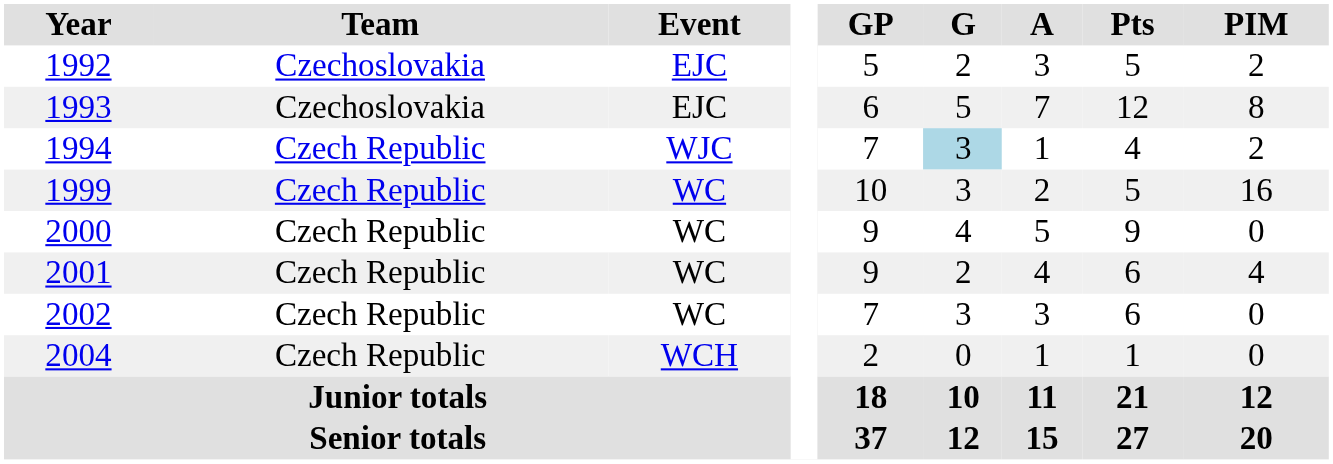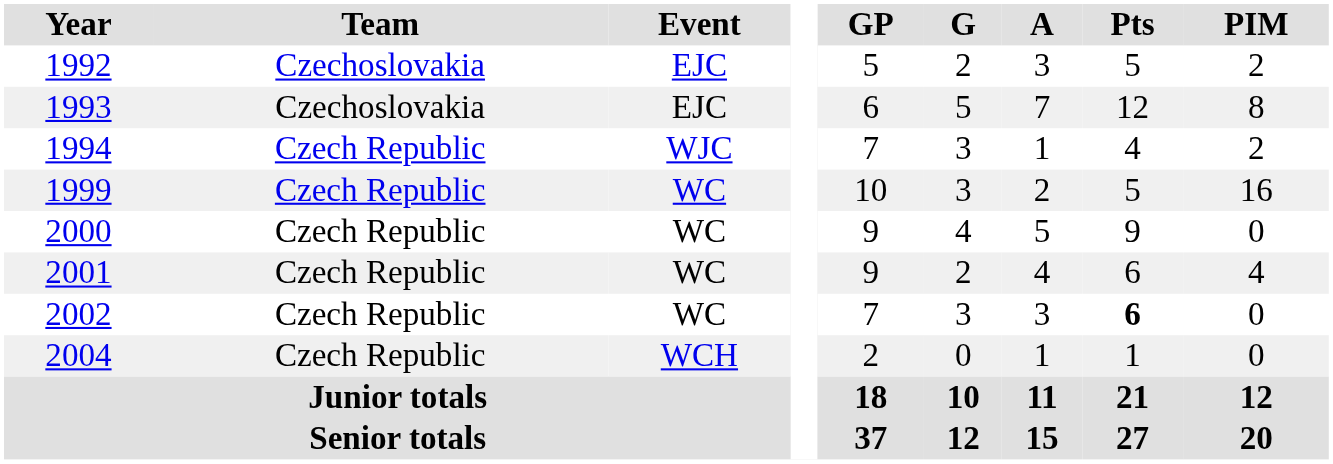(963, 148) lightblue background -> (963, 148) no background
(1133, 313) normal -> (1133, 313) bold
